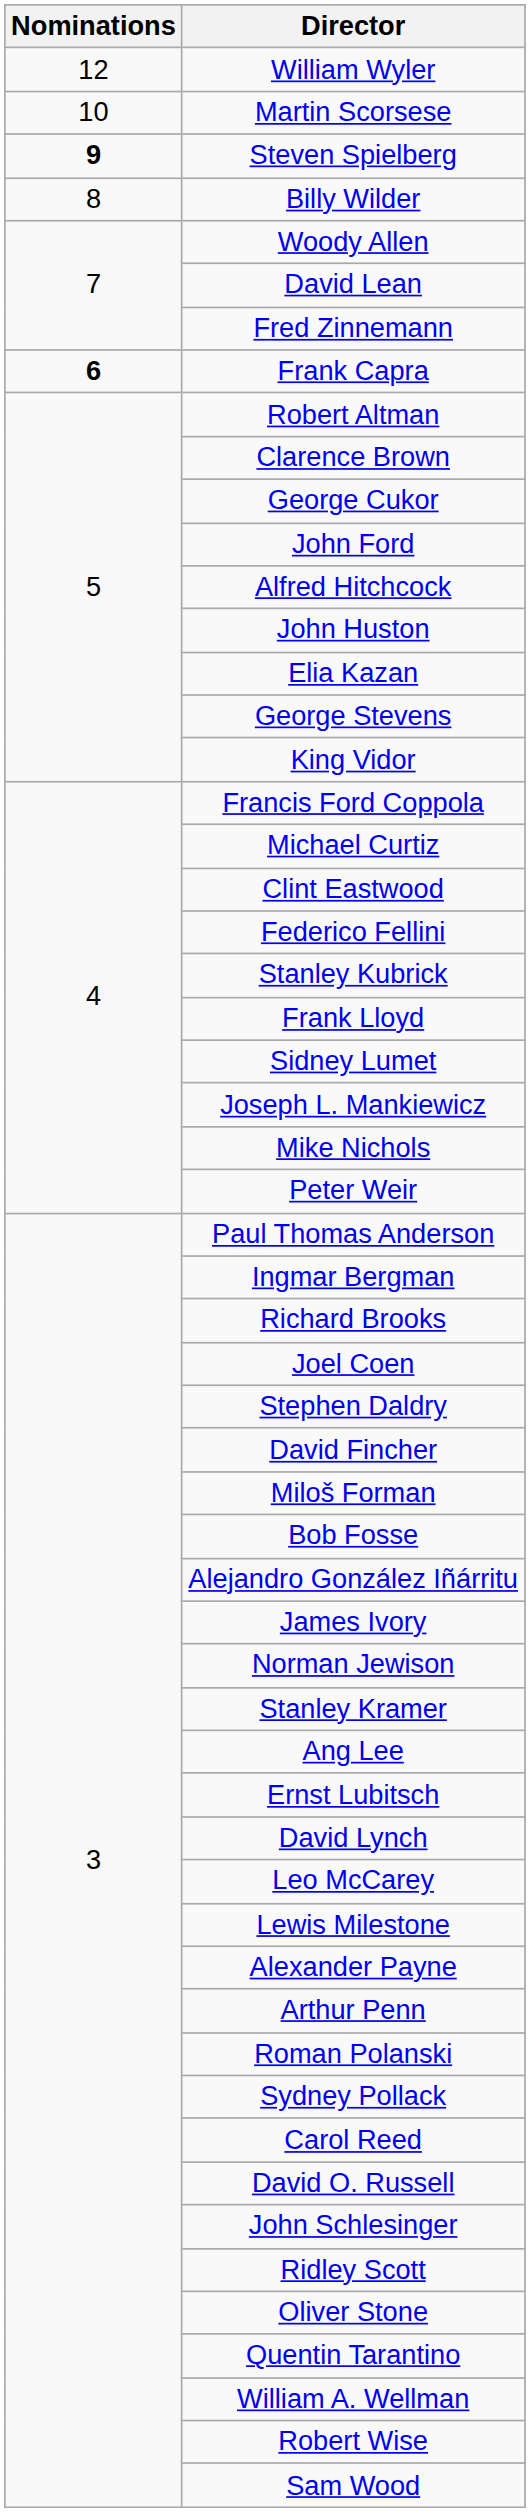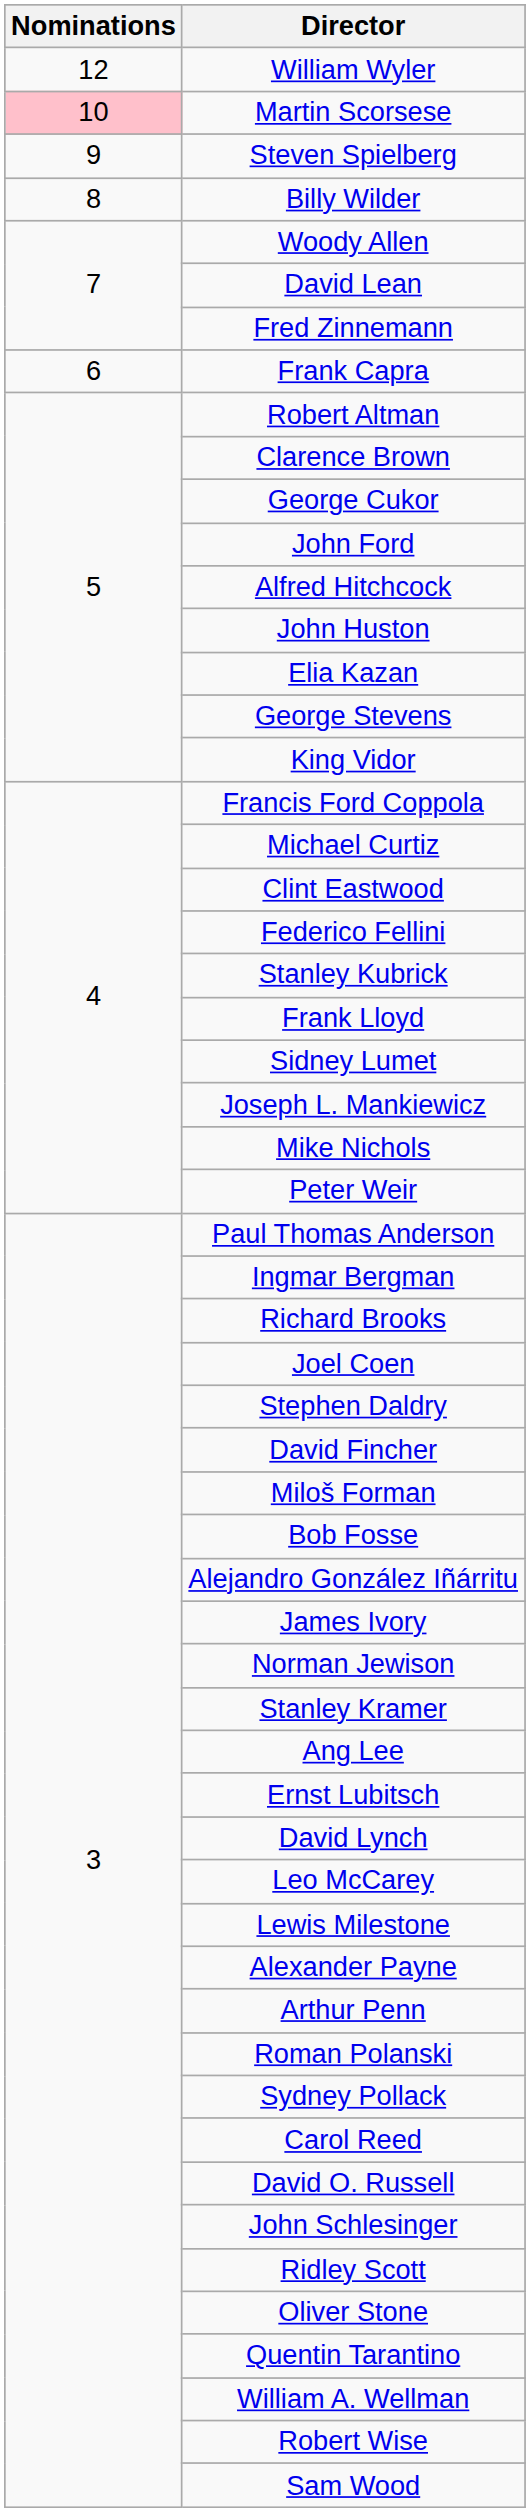(93, 112) no background -> (93, 112) pink background
(93, 155) bold -> (93, 155) normal
(93, 371) bold -> (93, 371) normal
